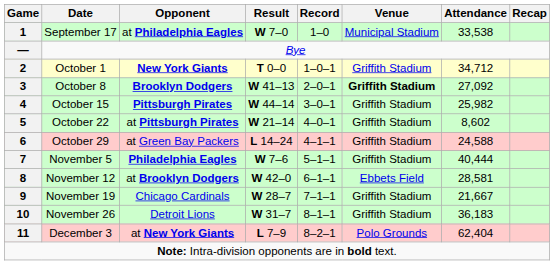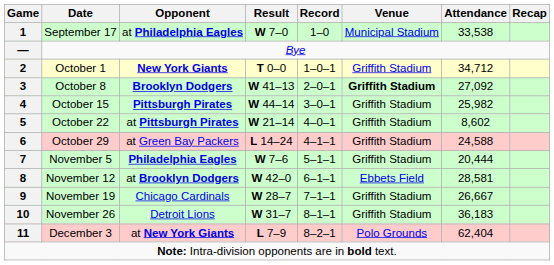(476, 159) 40,444 -> (476, 159) 20,444
(476, 196) 21,667 -> (476, 196) 26,667
